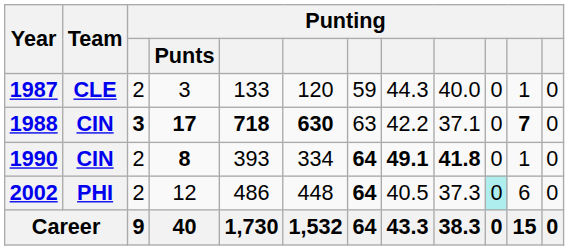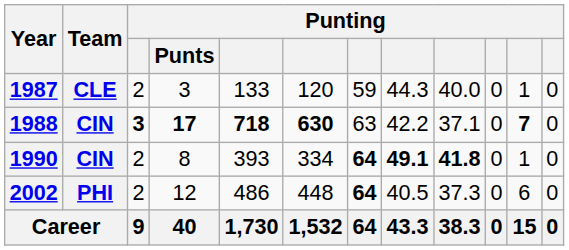(184, 158) bold -> (184, 158) normal
(496, 192) paleturquoise background -> (496, 192) no background
